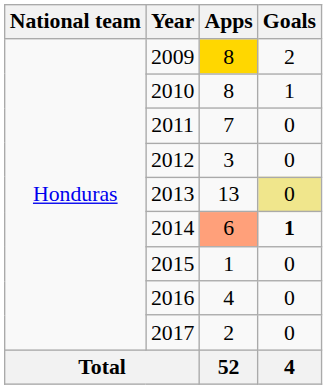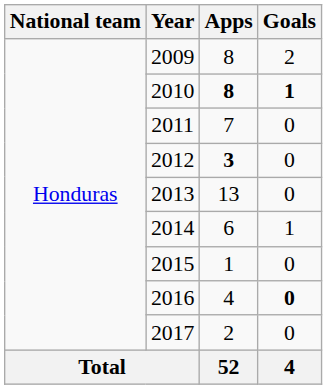(229, 56) gold background -> (229, 56) no background
(229, 90) normal -> (229, 90) bold
(289, 90) normal -> (289, 90) bold
(229, 159) normal -> (229, 159) bold
(289, 194) khaki background -> (289, 194) no background
(229, 228) lightsalmon background -> (229, 228) no background
(289, 228) bold -> (289, 228) normal
(289, 297) normal -> (289, 297) bold
